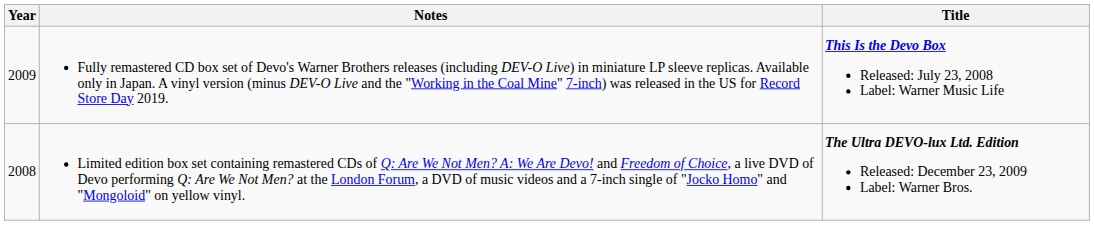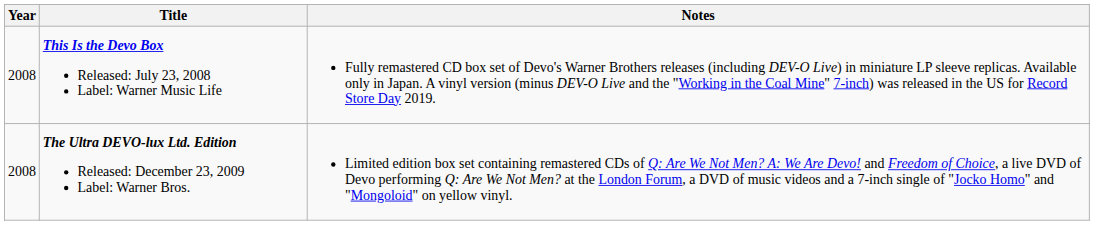columns swapped: (956, 15) <-> (431, 15)
(22, 75) 2009 -> (22, 75) 2008
